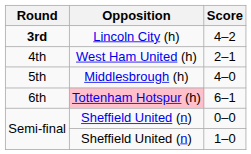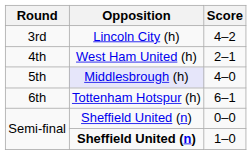(37, 36) bold -> (37, 36) normal
(136, 77) no background -> (136, 77) lavender background
(136, 97) pink background -> (136, 97) no background
(136, 139) normal -> (136, 139) bold
